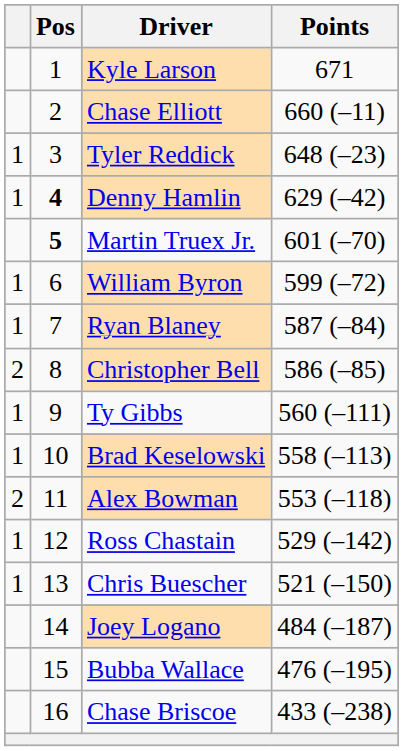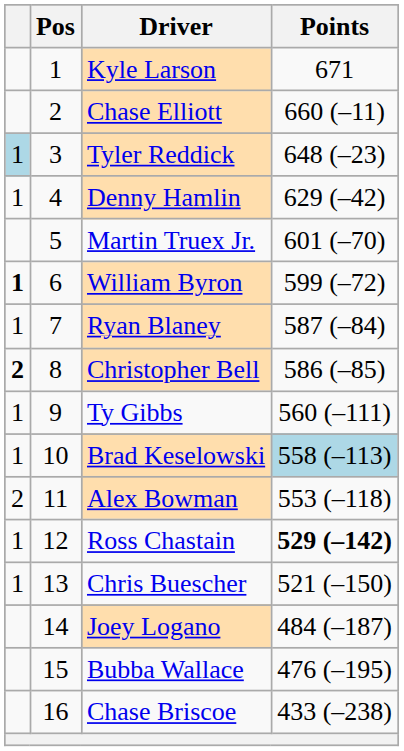(17, 154) no background -> (17, 154) lightblue background
(55, 197) bold -> (55, 197) normal
(55, 240) bold -> (55, 240) normal
(17, 283) normal -> (17, 283) bold
(17, 368) normal -> (17, 368) bold
(335, 454) no background -> (335, 454) lightblue background
(335, 540) normal -> (335, 540) bold
